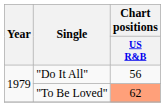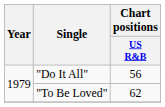(135, 93) lightsalmon background -> (135, 93) no background
